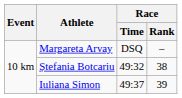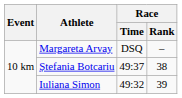(132, 67) 49:32 -> (132, 67) 49:37
(132, 85) 49:37 -> (132, 85) 49:32
